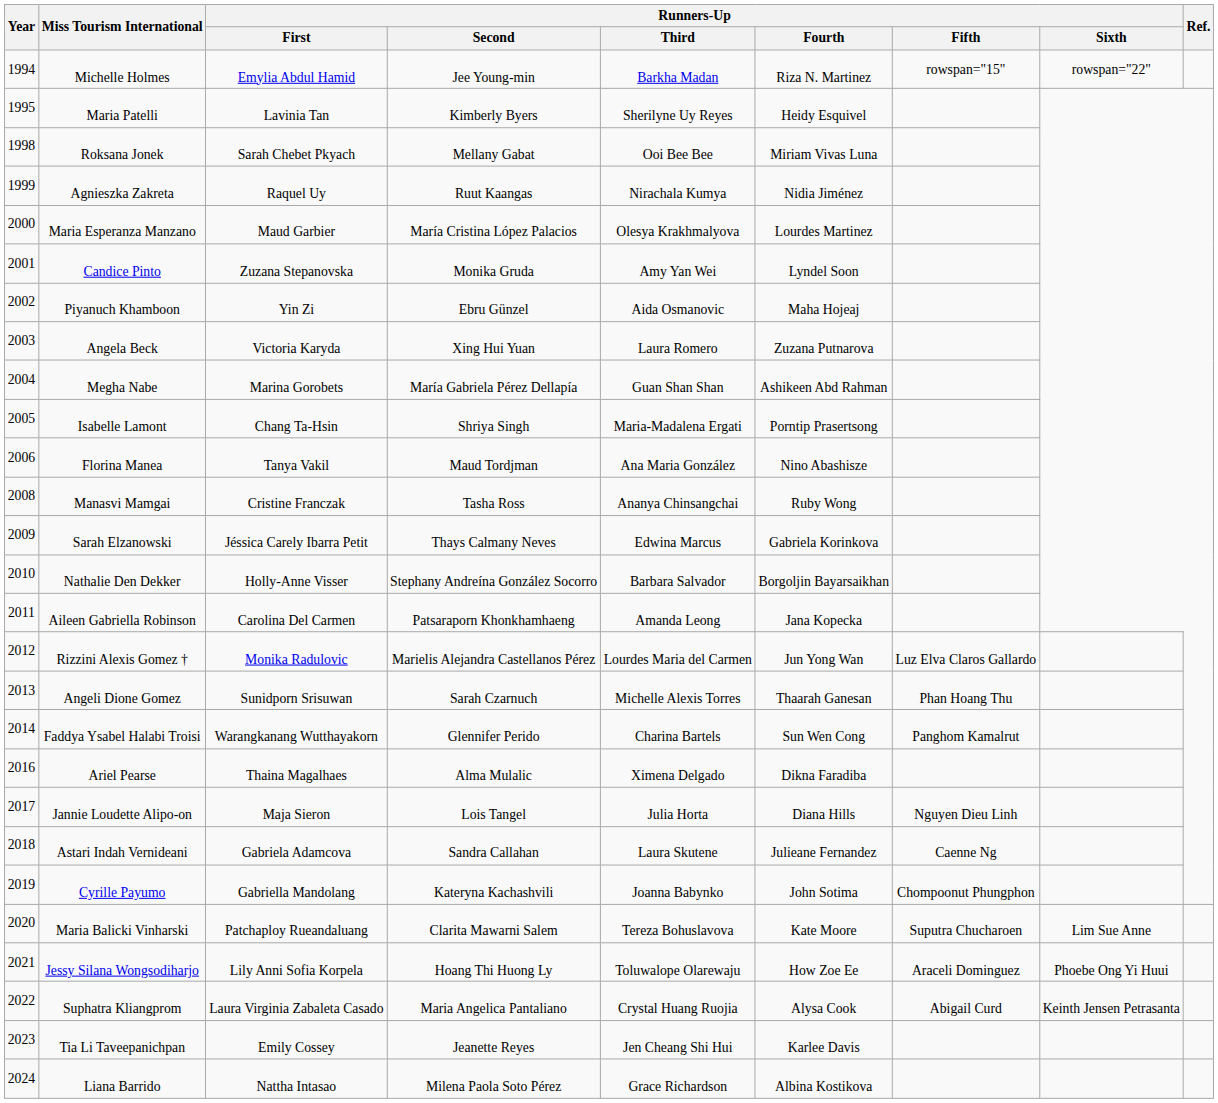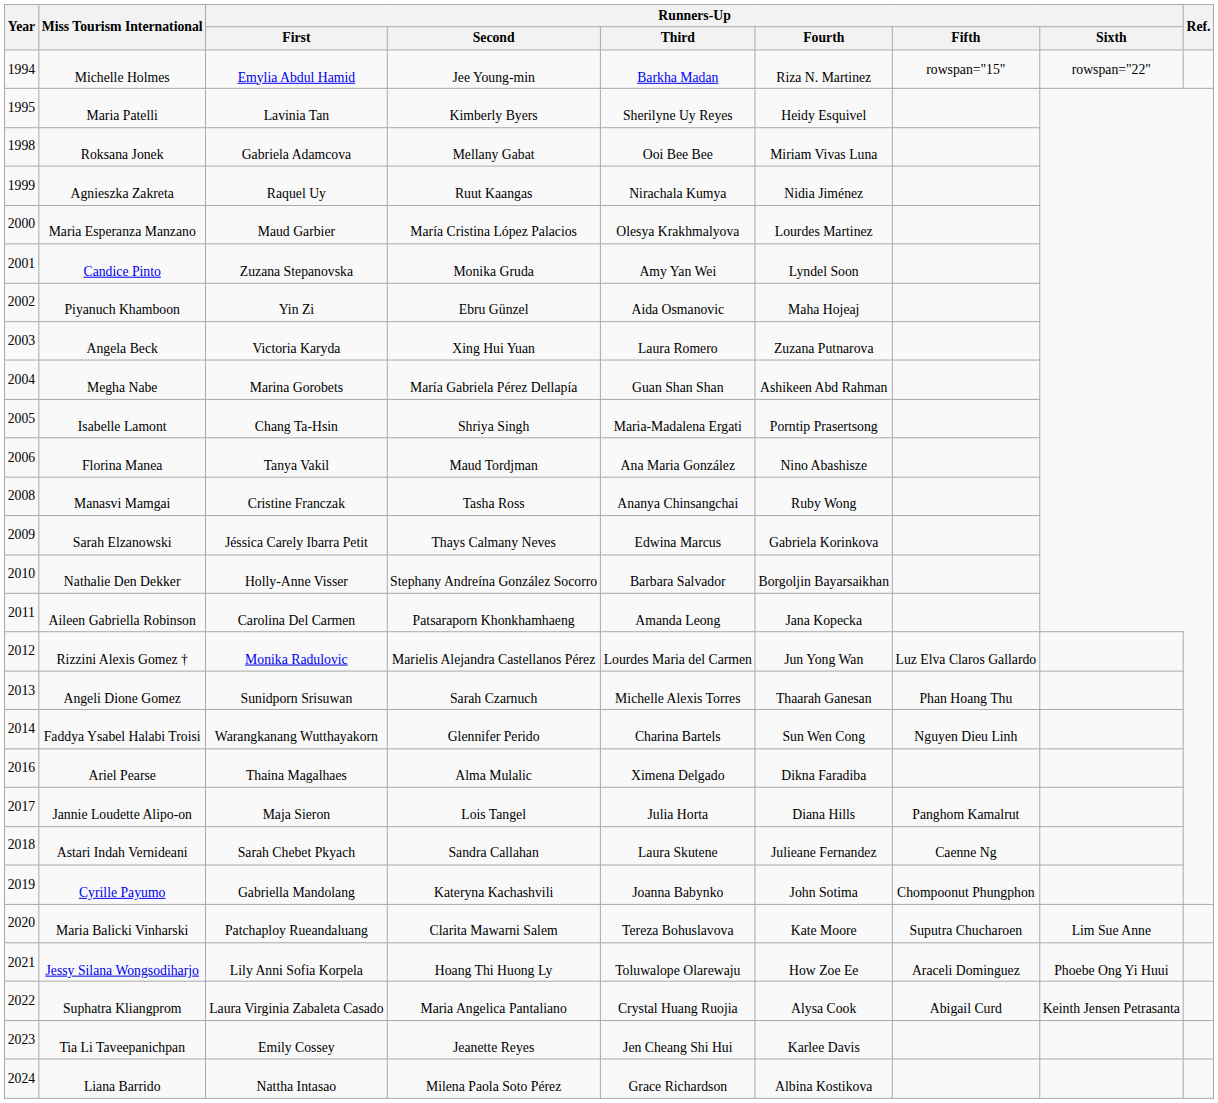(296, 154) Sarah Chebet Pkyach -> (296, 154) Gabriela Adamcova
(966, 736) Panghom Kamalrut -> (966, 736) Nguyen Dieu Linh
(966, 814) Nguyen Dieu Linh -> (966, 814) Panghom Kamalrut
(296, 853) Gabriela Adamcova -> (296, 853) Sarah Chebet Pkyach
